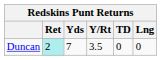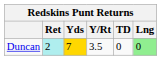(69, 47) no background -> (69, 47) gold background
(138, 47) no background -> (138, 47) lightgreen background
